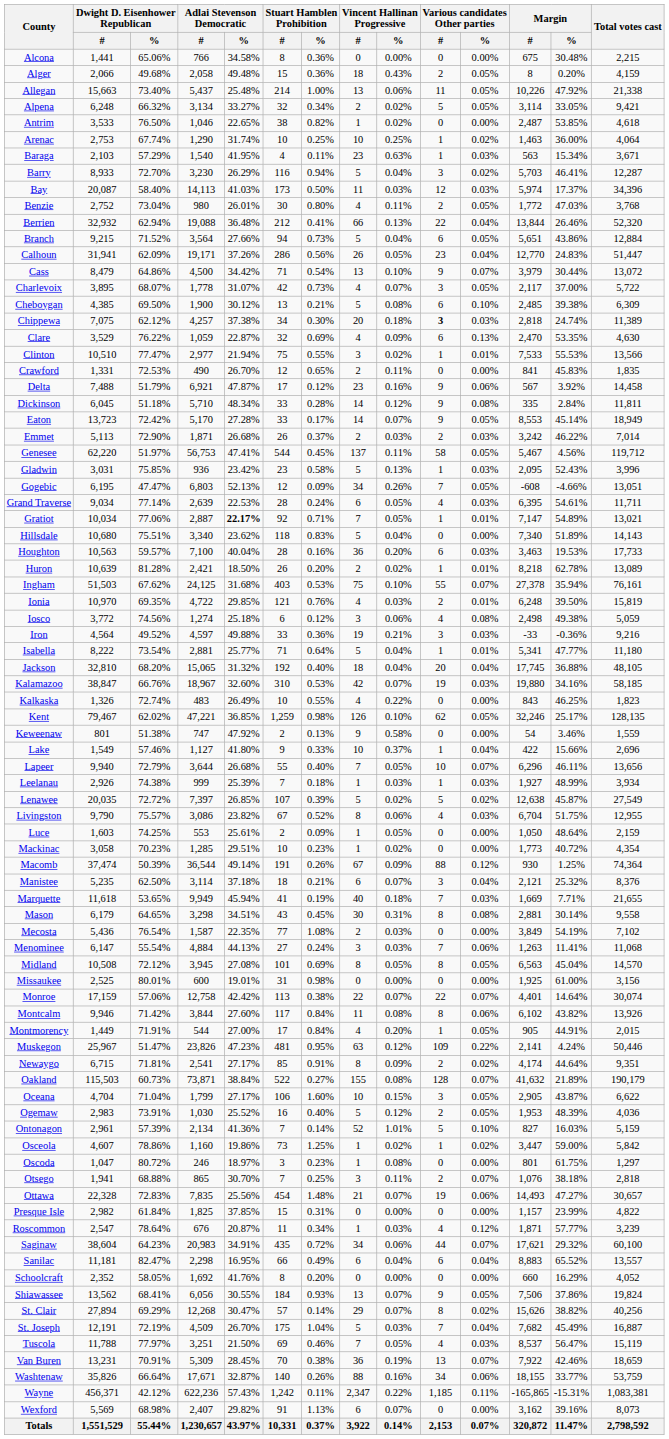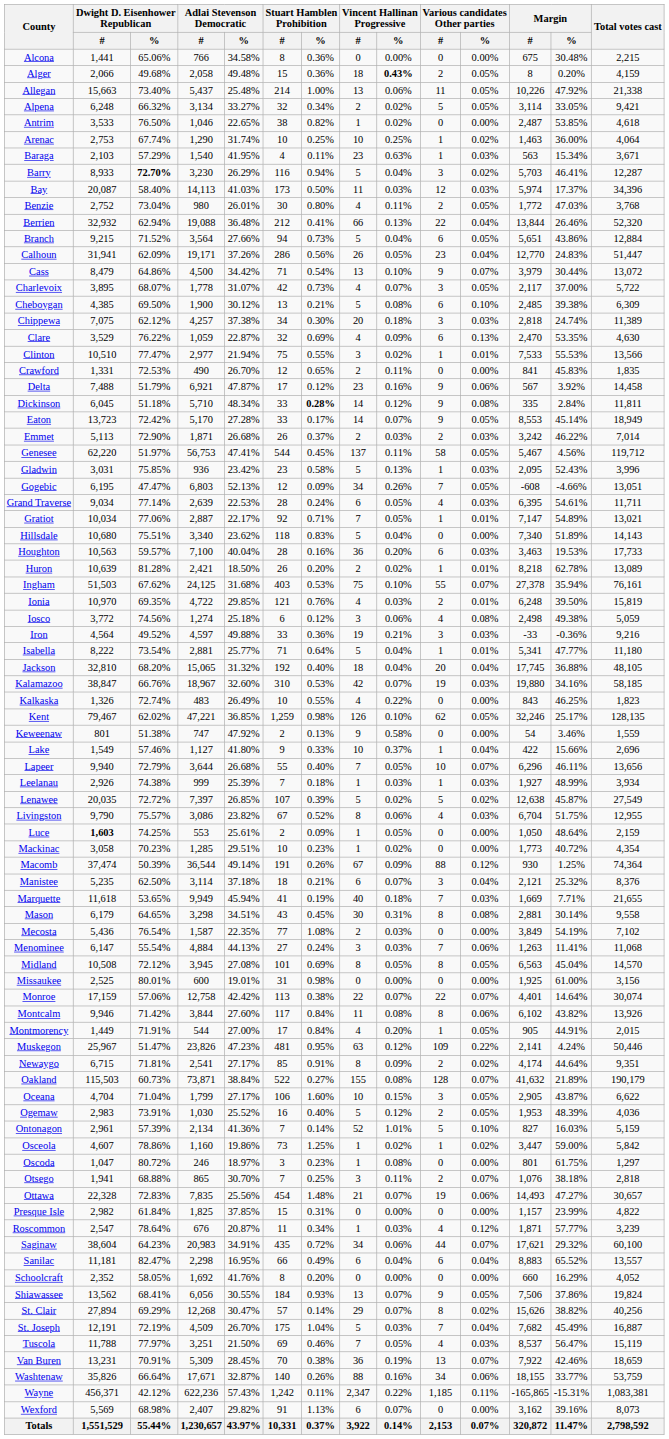(398, 73) normal -> (398, 73) bold
(154, 172) normal -> (154, 172) bold
(440, 321) bold -> (440, 321) normal
(321, 403) normal -> (321, 403) bold
(244, 519) bold -> (244, 519) normal
(102, 832) normal -> (102, 832) bold
